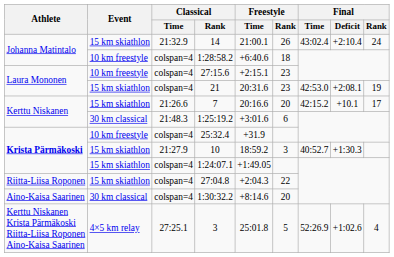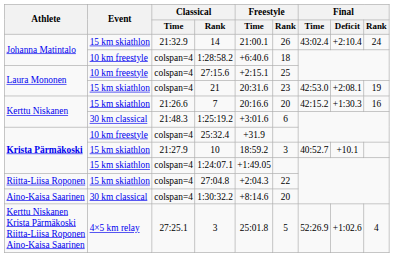(285, 73) 23 -> (285, 73) 25
(347, 104) +10.1 -> (347, 104) +1:30.3
(376, 104) 17 -> (376, 104) 16
(347, 150) +1:30.3 -> (347, 150) +10.1
